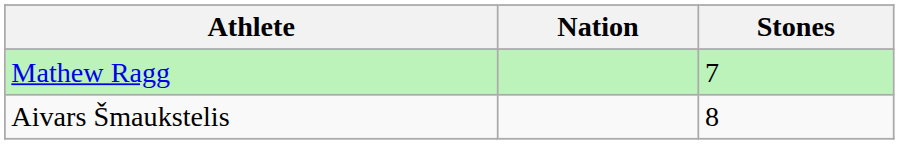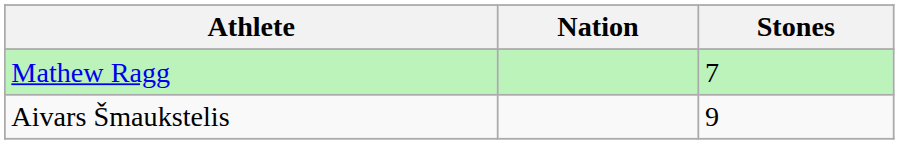(712, 116) 8 -> (712, 116) 9
